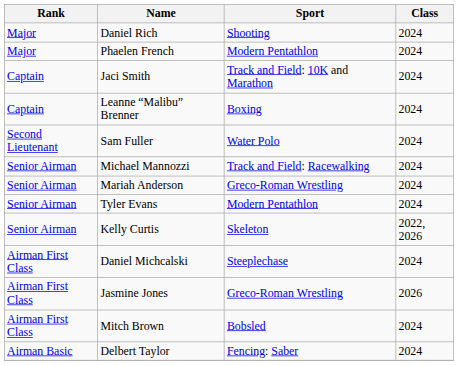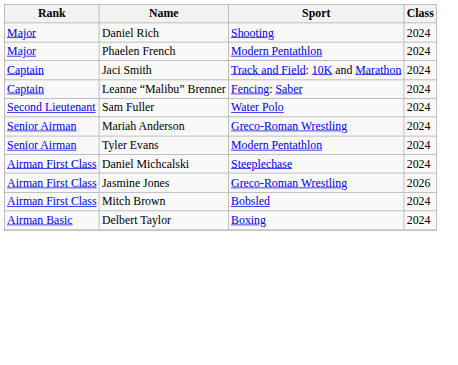(244, 108) Boxing -> (267, 88) Fencing: Saber
- row: (145, 166)
- row: (130, 229)
(263, 351) Fencing: Saber -> (249, 220) Boxing
